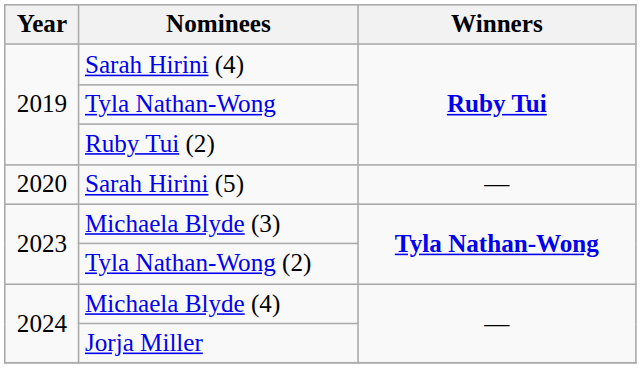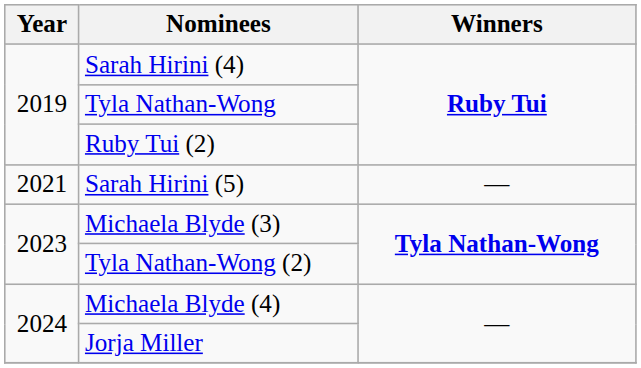(42, 183) 2020 -> (42, 183) 2021
